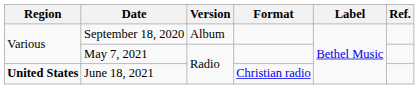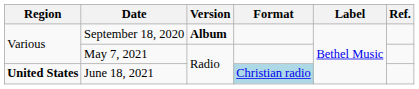(207, 34) normal -> (208, 34) bold
(273, 73) no background -> (273, 73) lightblue background
